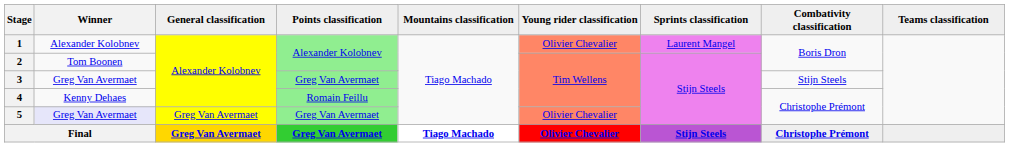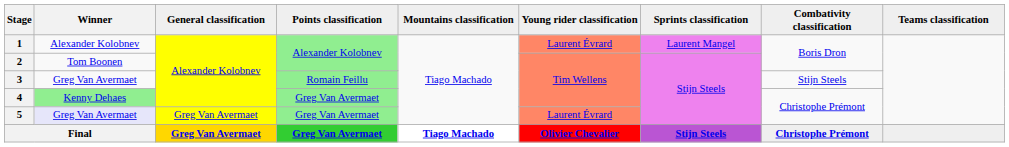(580, 44) Olivier Chevalier -> (580, 44) Laurent Évrard
(337, 80) Greg Van Avermaet -> (337, 80) Romain Feillu
(95, 97) no background -> (95, 97) lightgreen background
(337, 97) Romain Feillu -> (337, 97) Greg Van Avermaet
(580, 115) Olivier Chevalier -> (580, 115) Laurent Évrard
